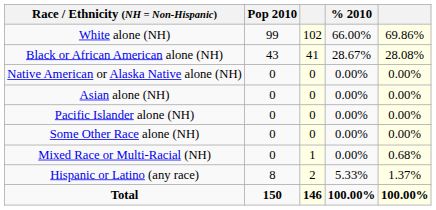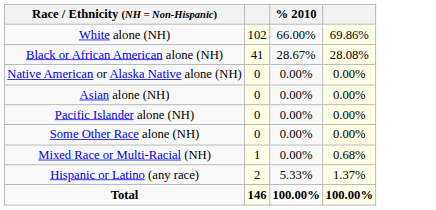- column: (272, 14)
